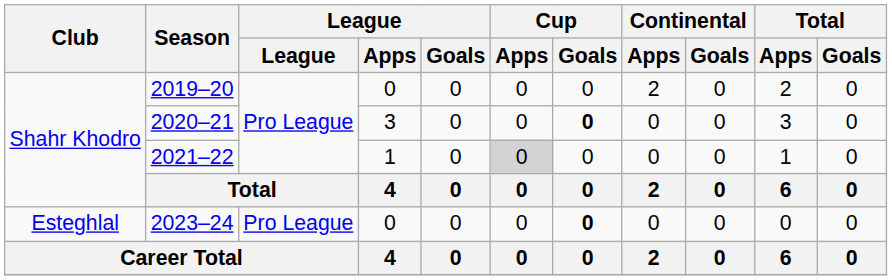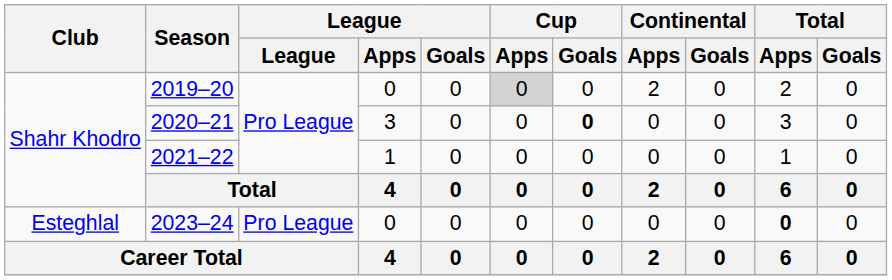(522, 88) no background -> (522, 88) lightgrey background
(522, 156) lightgrey background -> (522, 156) no background
(588, 223) bold -> (588, 223) normal
(786, 223) normal -> (786, 223) bold
